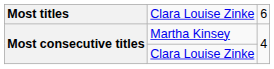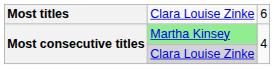(190, 34) no background -> (190, 34) lightgreen background
(202, 53) no background -> (202, 53) lightgrey background
